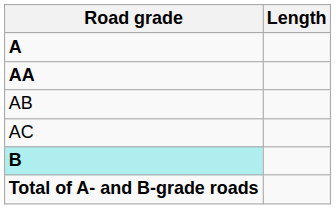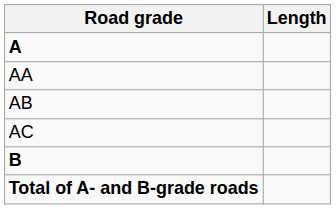(22, 75) bold -> (21, 75) normal
(15, 160) paleturquoise background -> (15, 160) no background
